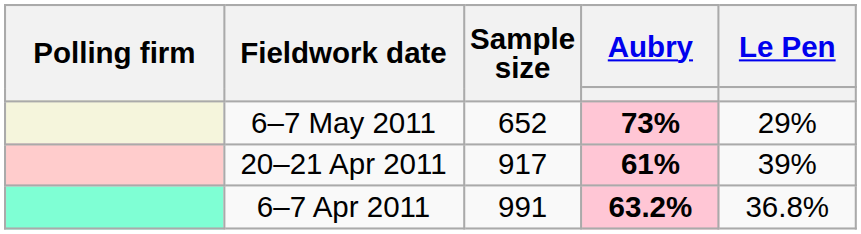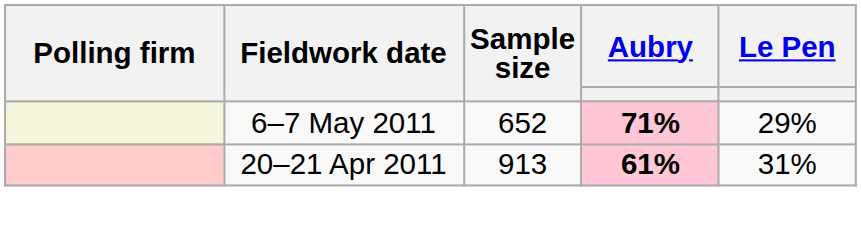(650, 123) 73% -> (650, 123) 71%
(523, 165) 917 -> (523, 165) 913
(787, 165) 39% -> (787, 165) 31%
- row: (344, 208)
